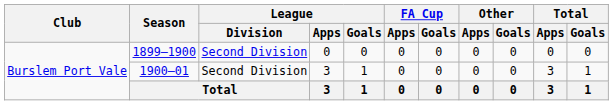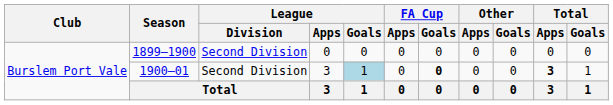(364, 71) no background -> (364, 71) lightblue background
(439, 71) normal -> (439, 71) bold
(550, 71) normal -> (550, 71) bold
